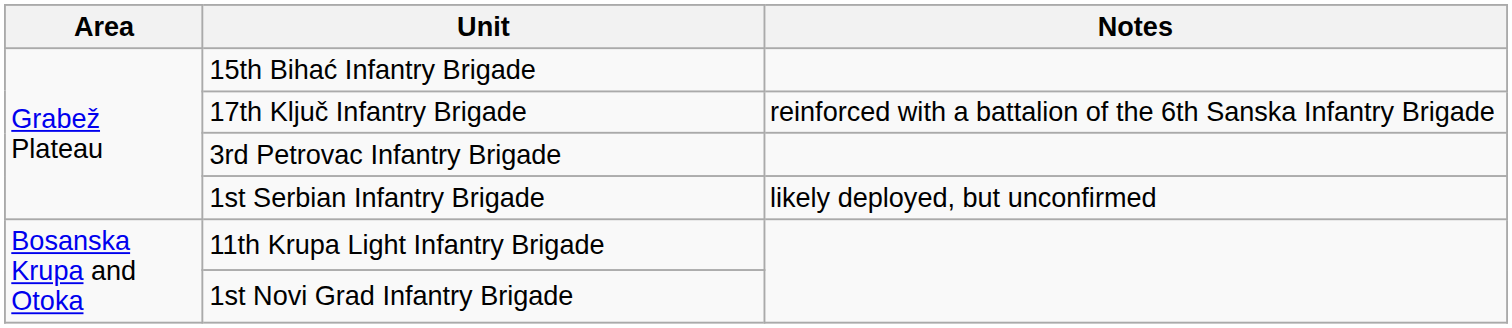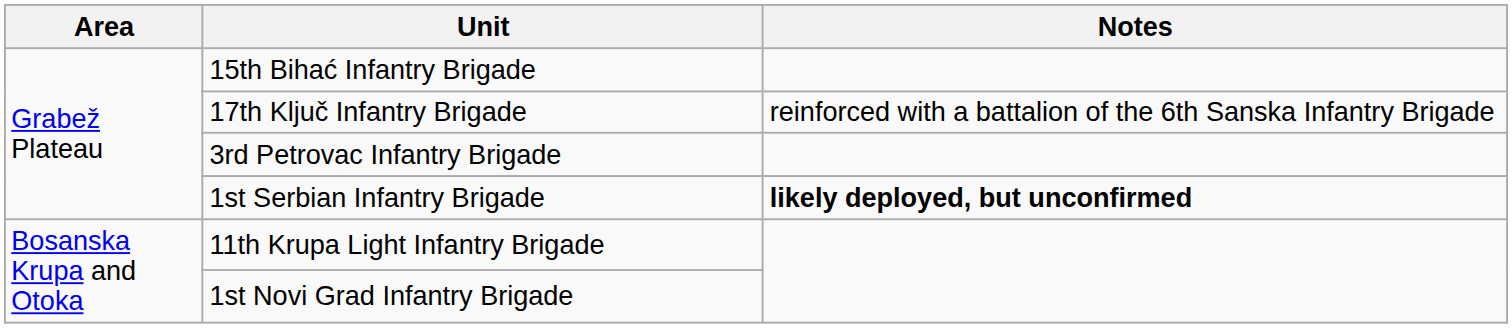(963, 198) normal -> (981, 198) bold
